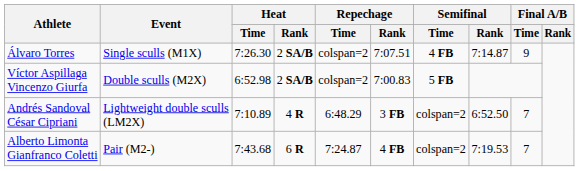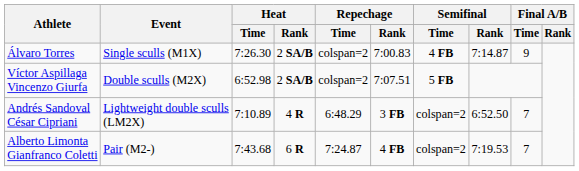(392, 53) 7:07.51 -> (392, 53) 7:00.83
(392, 80) 7:00.83 -> (392, 80) 7:07.51
